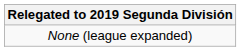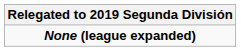(120, 35) normal -> (120, 35) bold
